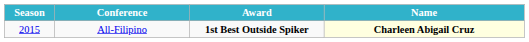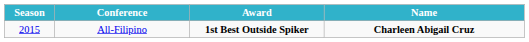(424, 29) lightyellow background -> (424, 29) no background
